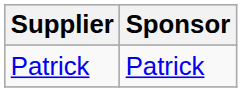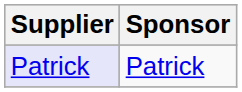(50, 65) no background -> (50, 65) lavender background
